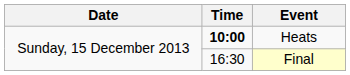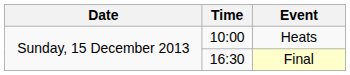(227, 37) bold -> (227, 37) normal
